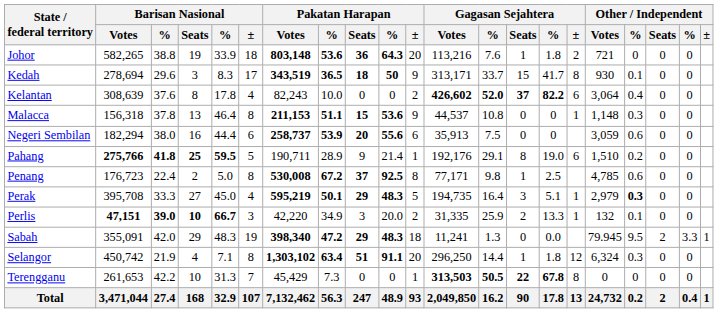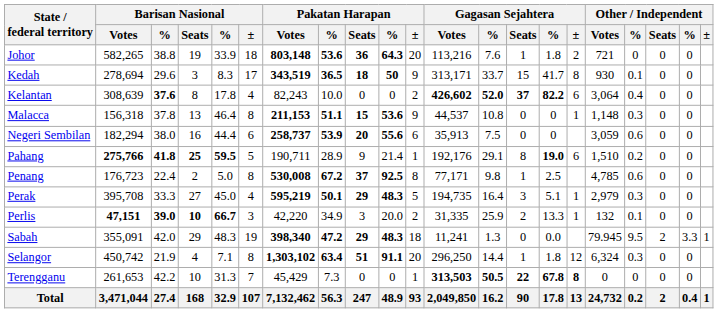(165, 95) normal -> (165, 95) bold
(553, 156) normal -> (553, 156) bold
(635, 196) bold -> (635, 196) normal
(576, 277) normal -> (576, 277) bold
